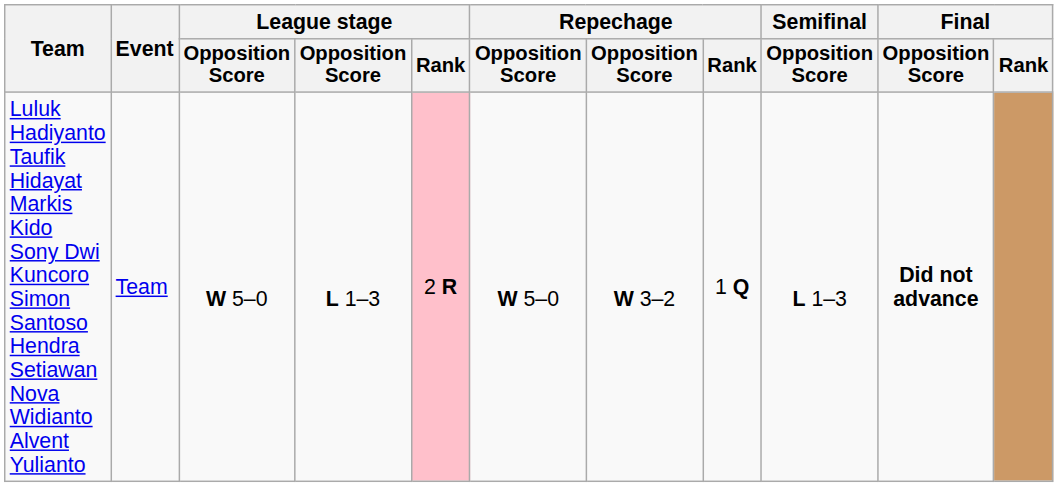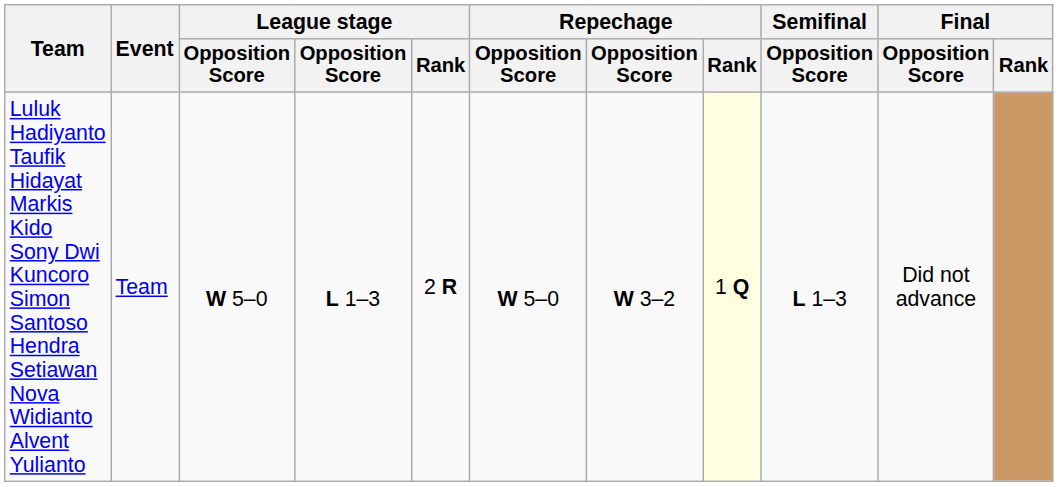(441, 287) pink background -> (441, 287) no background
(732, 287) no background -> (732, 287) lightyellow background
(936, 287) bold -> (936, 287) normal
